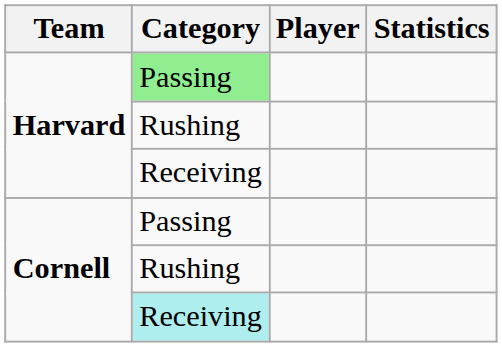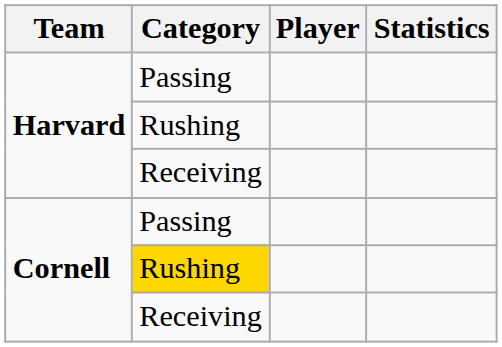(185, 76) lightgreen background -> (185, 76) no background
(190, 268) no background -> (190, 268) gold background
(201, 316) paleturquoise background -> (201, 316) no background
